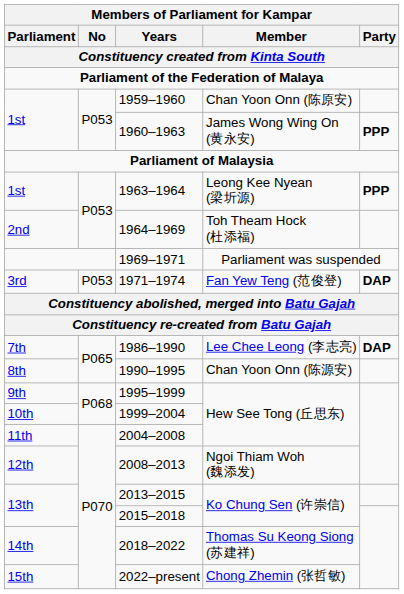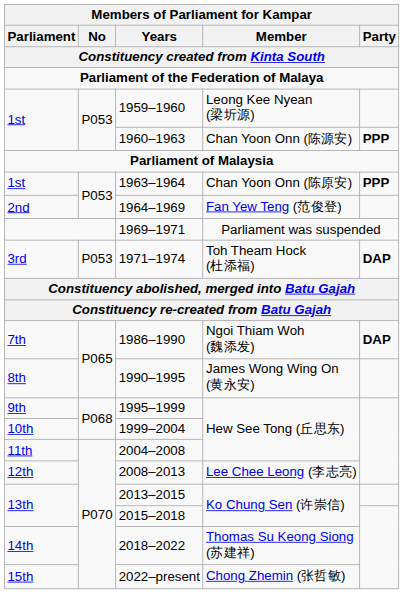(279, 100) Chan Yoon Onn (陈原安) -> (259, 107) Leong Kee Nyean (梁圻源)
(272, 130) James Wong Wing On (黄永安) -> (279, 138) Chan Yoon Onn (陈源安)
(259, 190) Leong Kee Nyean (梁圻源) -> (279, 183) Chan Yoon Onn (陈原安)
(256, 228) Toh Theam Hock (杜添福) -> (274, 206) Fan Yew Teng (范俊登)
(274, 281) Fan Yew Teng (范俊登) -> (256, 258) Toh Theam Hock (杜添福)
(281, 346) Lee Chee Leong (李志亮) -> (255, 339) Ngoi Thiam Woh (魏添发)
(279, 370) Chan Yoon Onn (陈源安) -> (272, 377) James Wong Wing On (黄永安)
(255, 464) Ngoi Thiam Woh (魏添发) -> (281, 472) Lee Chee Leong (李志亮)
